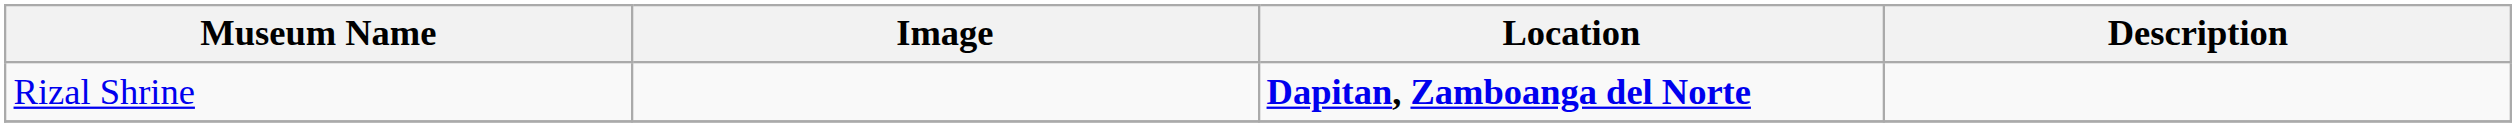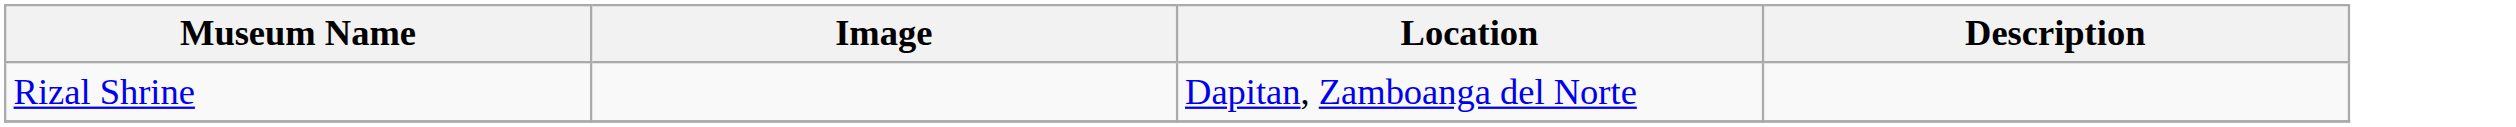(1509, 91) bold -> (1411, 91) normal
